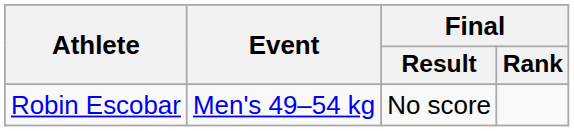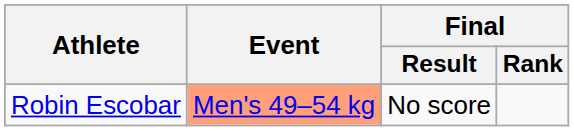(284, 105) no background -> (284, 105) lightsalmon background
